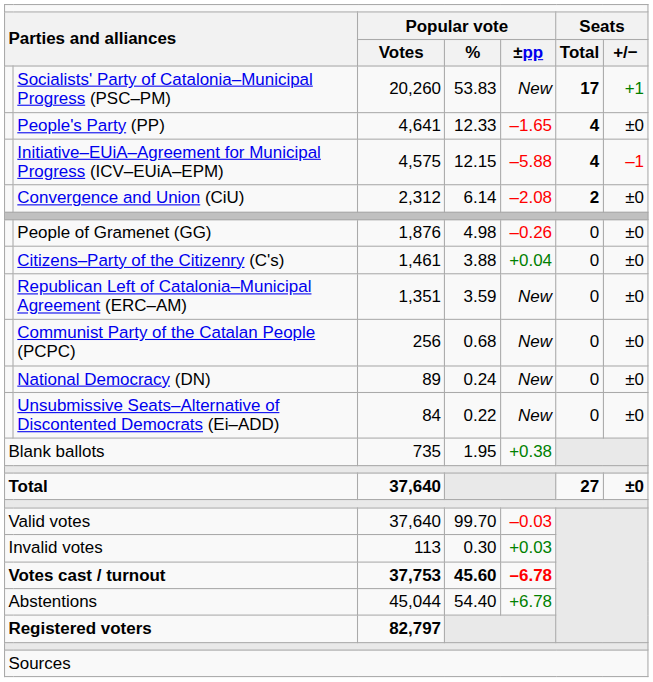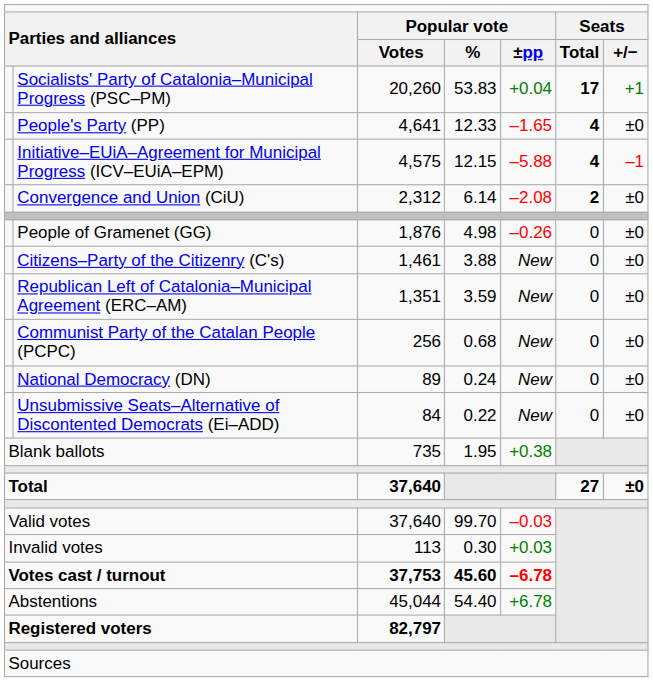(535, 89) New -> (531, 89) +0.04
(531, 260) +0.04 -> (535, 260) New
